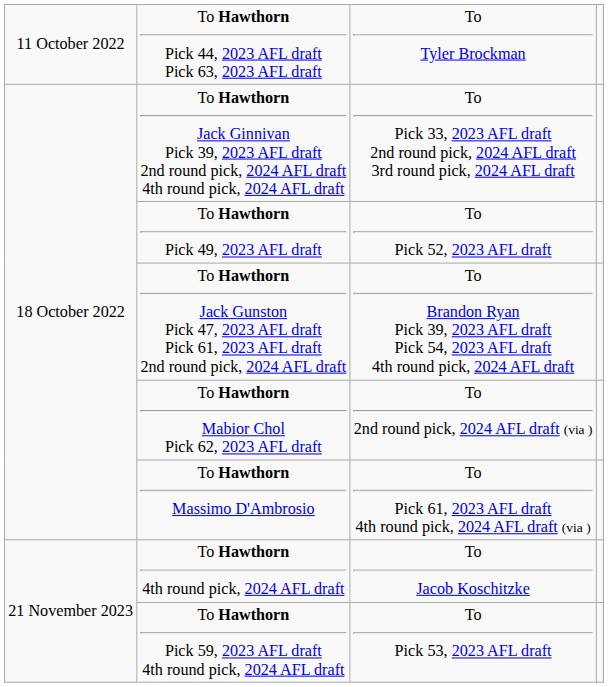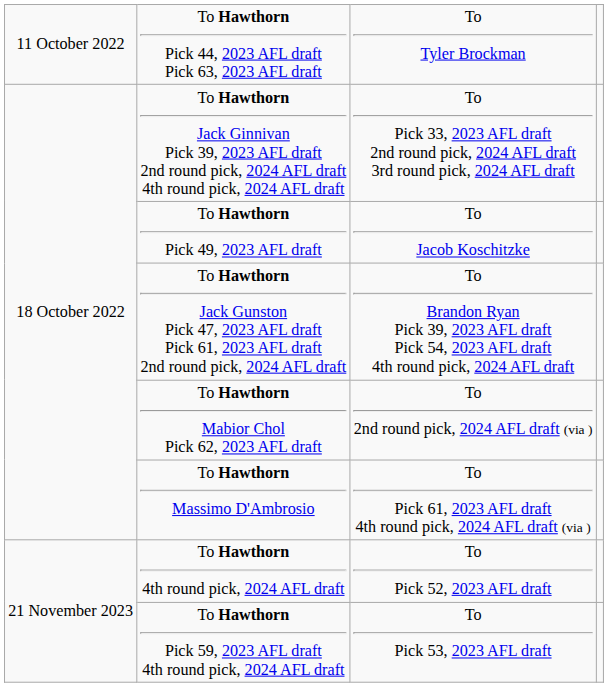(473, 232) To Pick 52, 2023 AFL draft -> (473, 232) To Jacob Koschitzke
(473, 571) To Jacob Koschitzke -> (473, 571) To Pick 52, 2023 AFL draft
